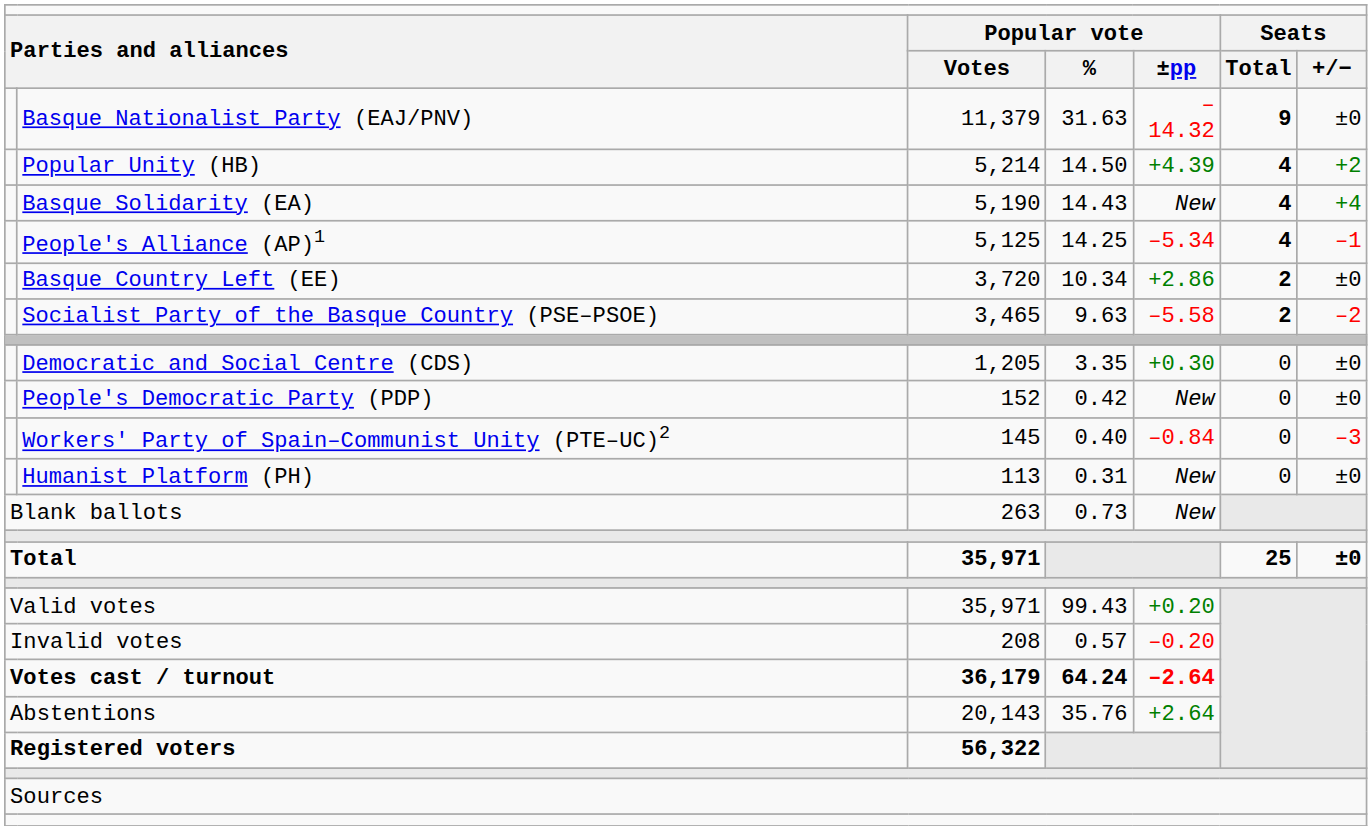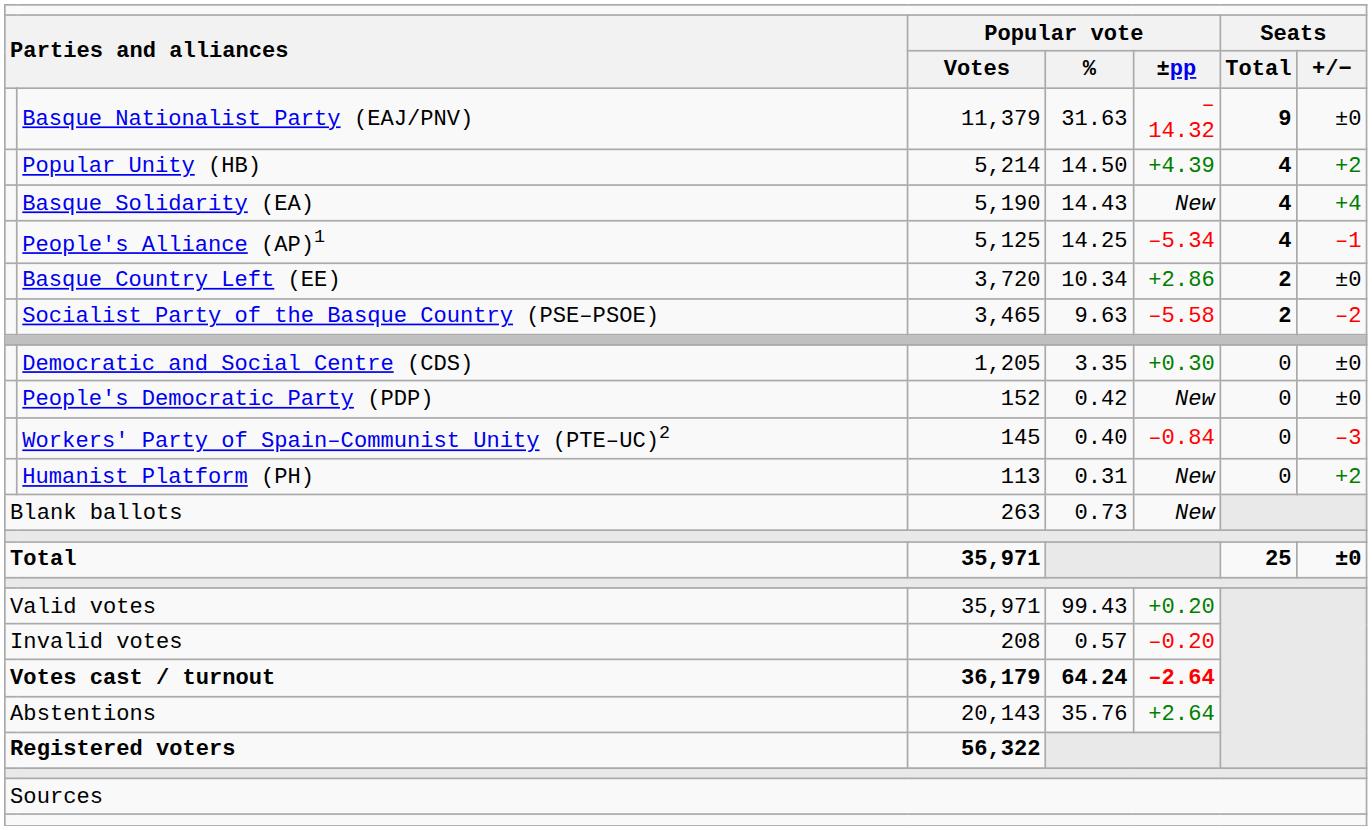(1348, 477) ±0 -> (1348, 477) +2
